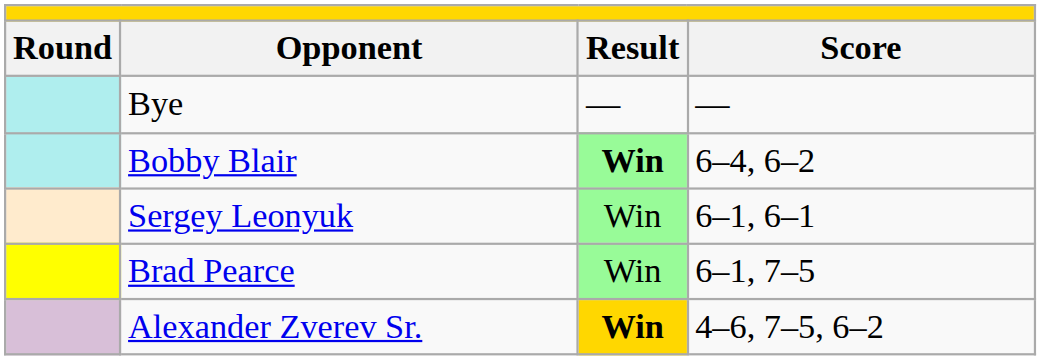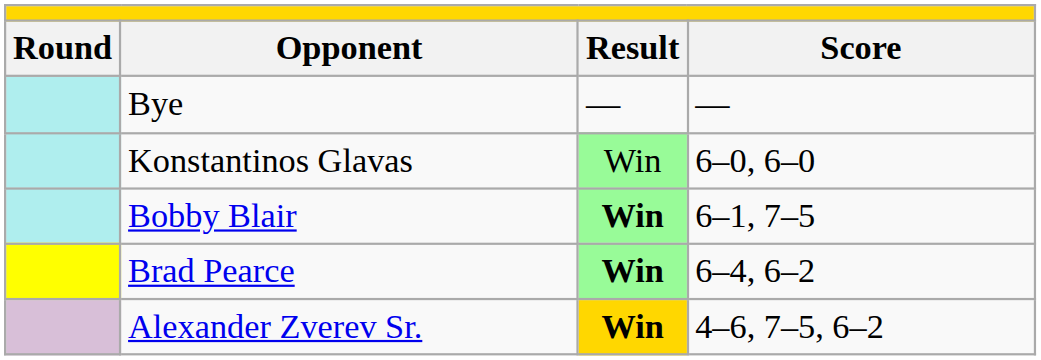+ row: (270, 159)
(755, 159) 6–4, 6–2 -> (755, 214) 6–1, 7–5
- row: (241, 214)
(633, 270) normal -> (633, 270) bold
(755, 270) 6–1, 7–5 -> (755, 270) 6–4, 6–2
